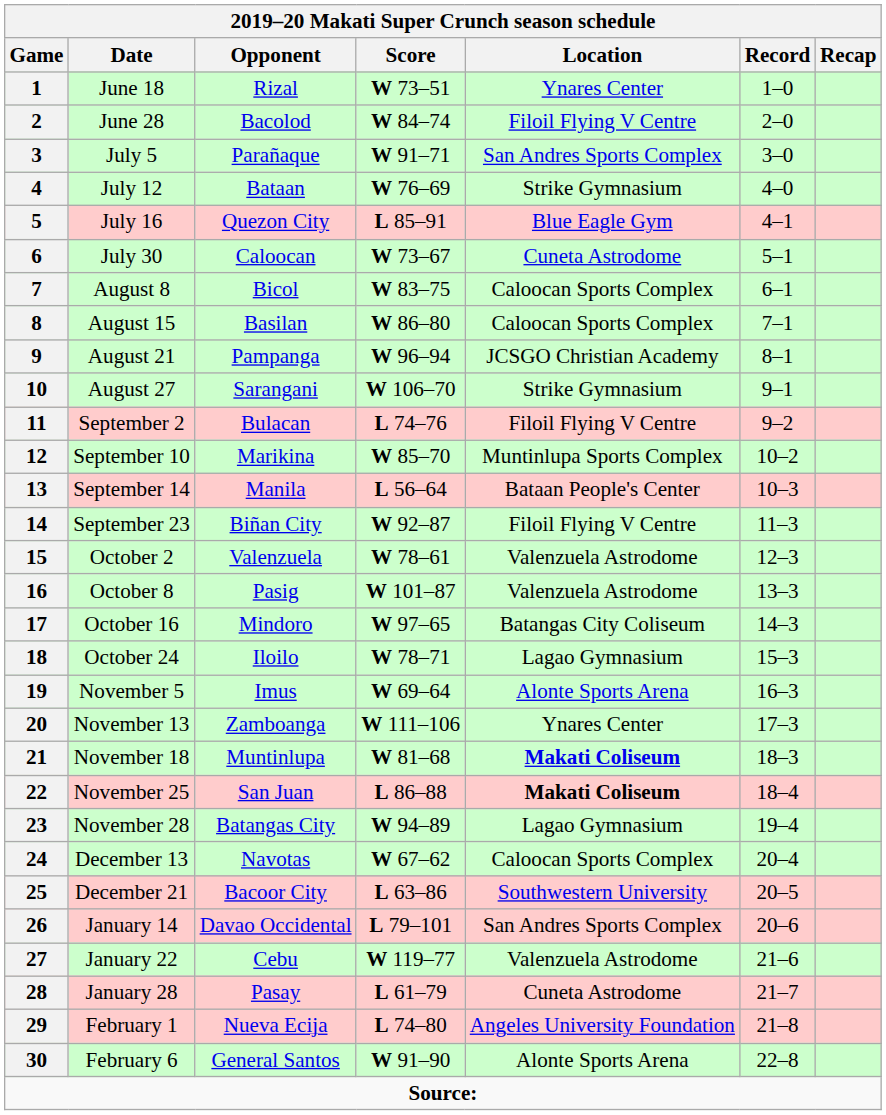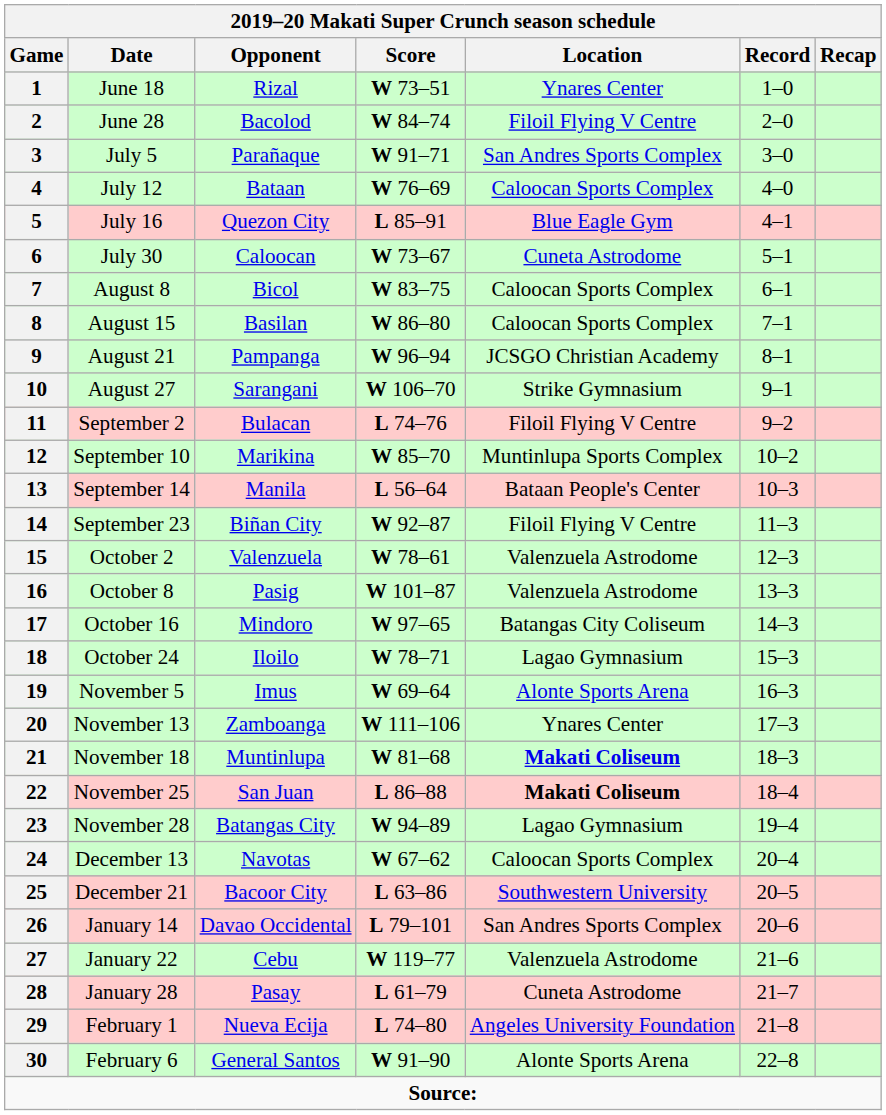(602, 188) Strike Gymnasium -> (602, 188) Caloocan Sports Complex
